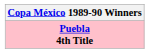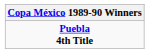(75, 34) pink background -> (75, 34) no background
